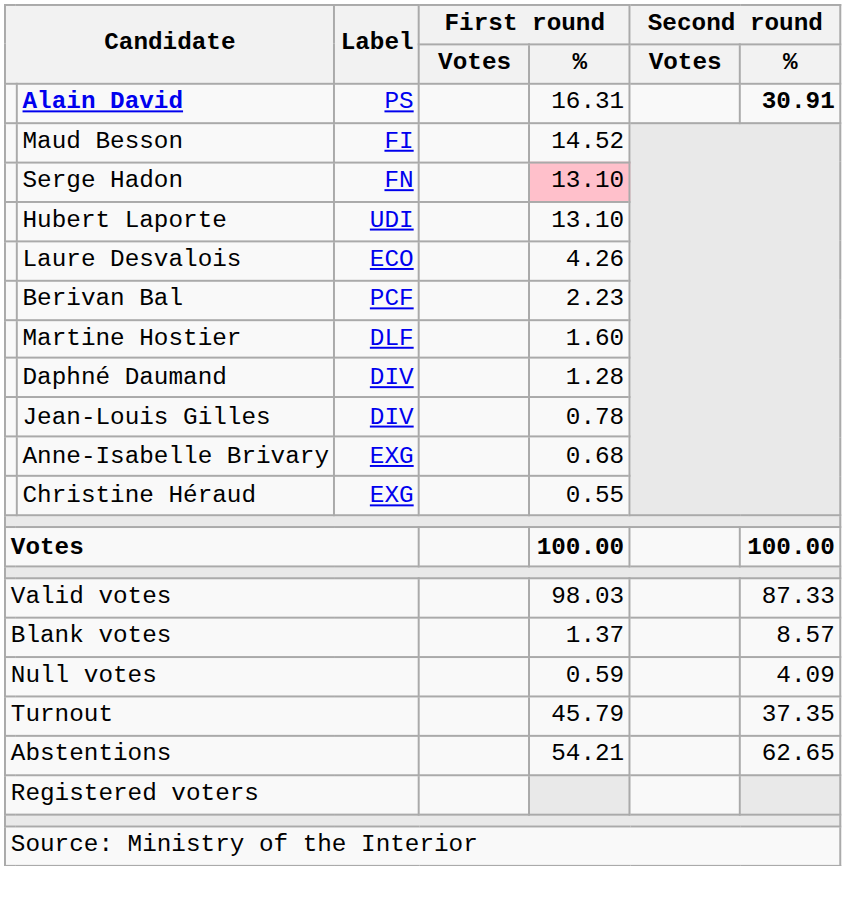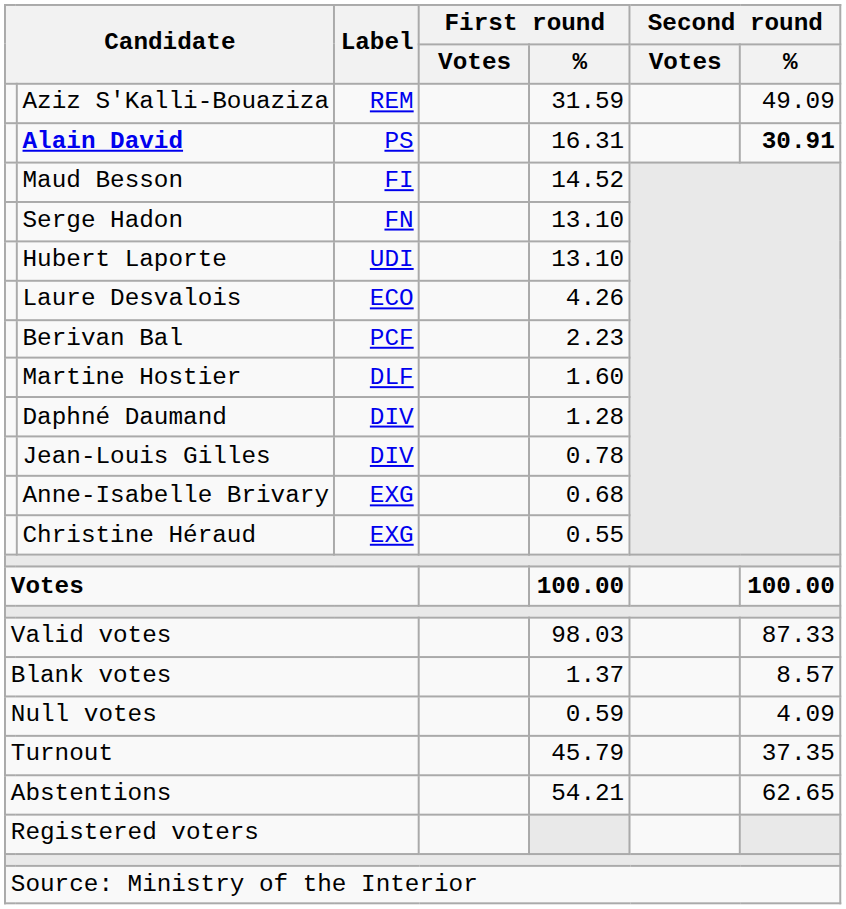+ row: (176, 104)
(588, 182) pink background -> (588, 221) no background
